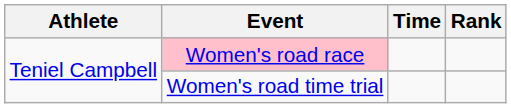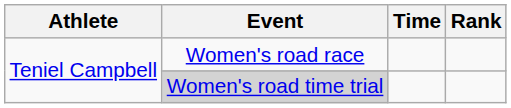(275, 54) pink background -> (275, 54) no background
(275, 87) no background -> (275, 87) lightgrey background
